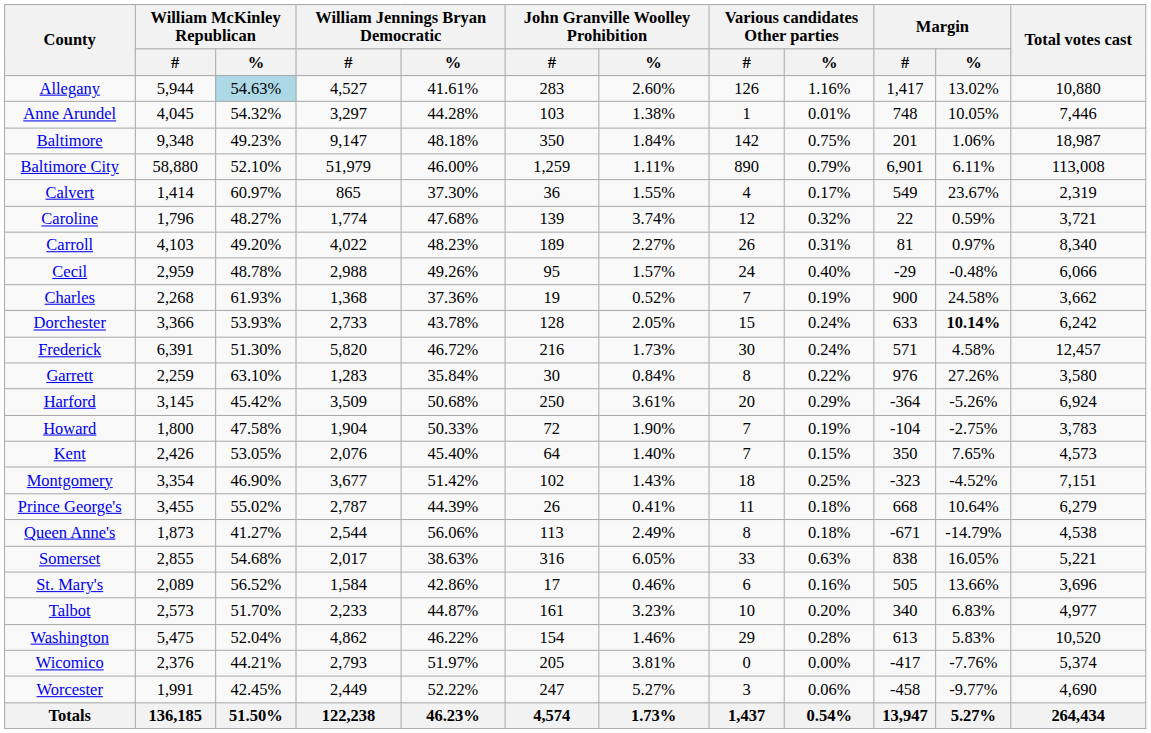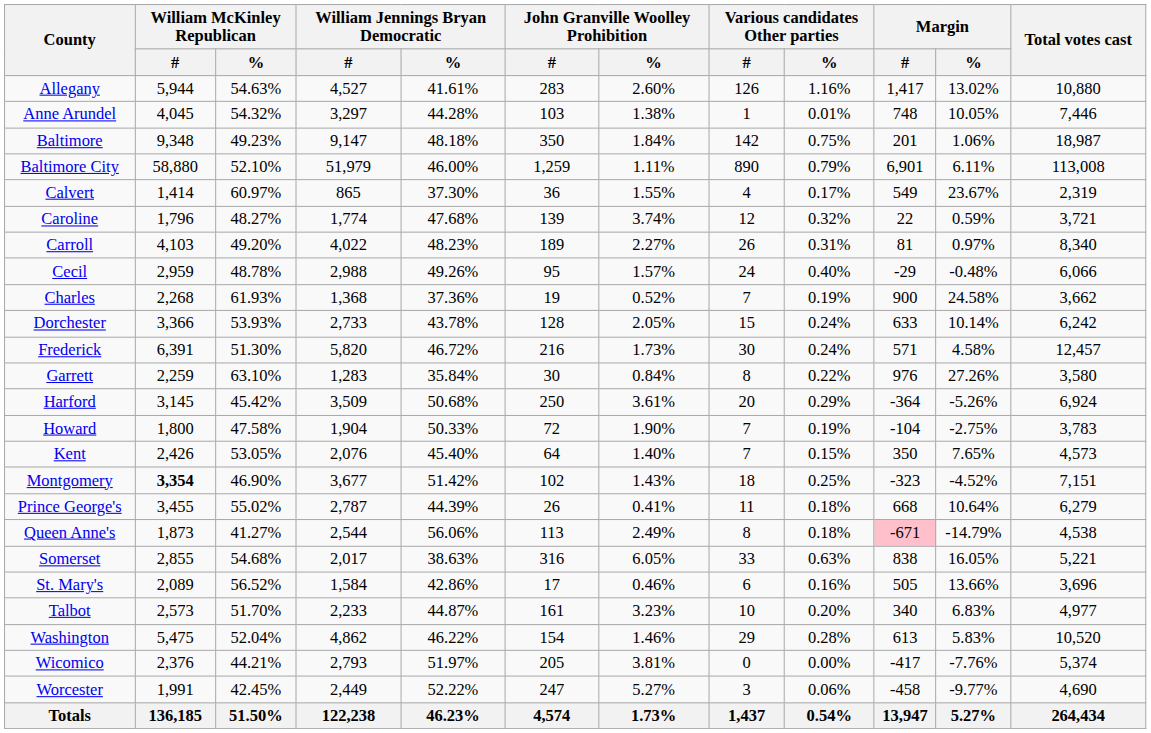(256, 88) lightblue background -> (256, 88) no background
(973, 323) bold -> (973, 323) normal
(175, 480) normal -> (175, 480) bold
(905, 532) no background -> (905, 532) pink background
